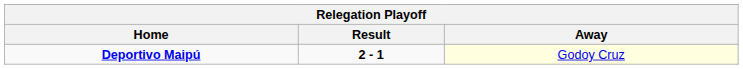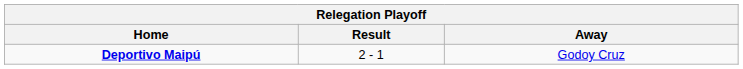(371, 55) bold -> (371, 55) normal
(591, 55) lightyellow background -> (591, 55) no background
